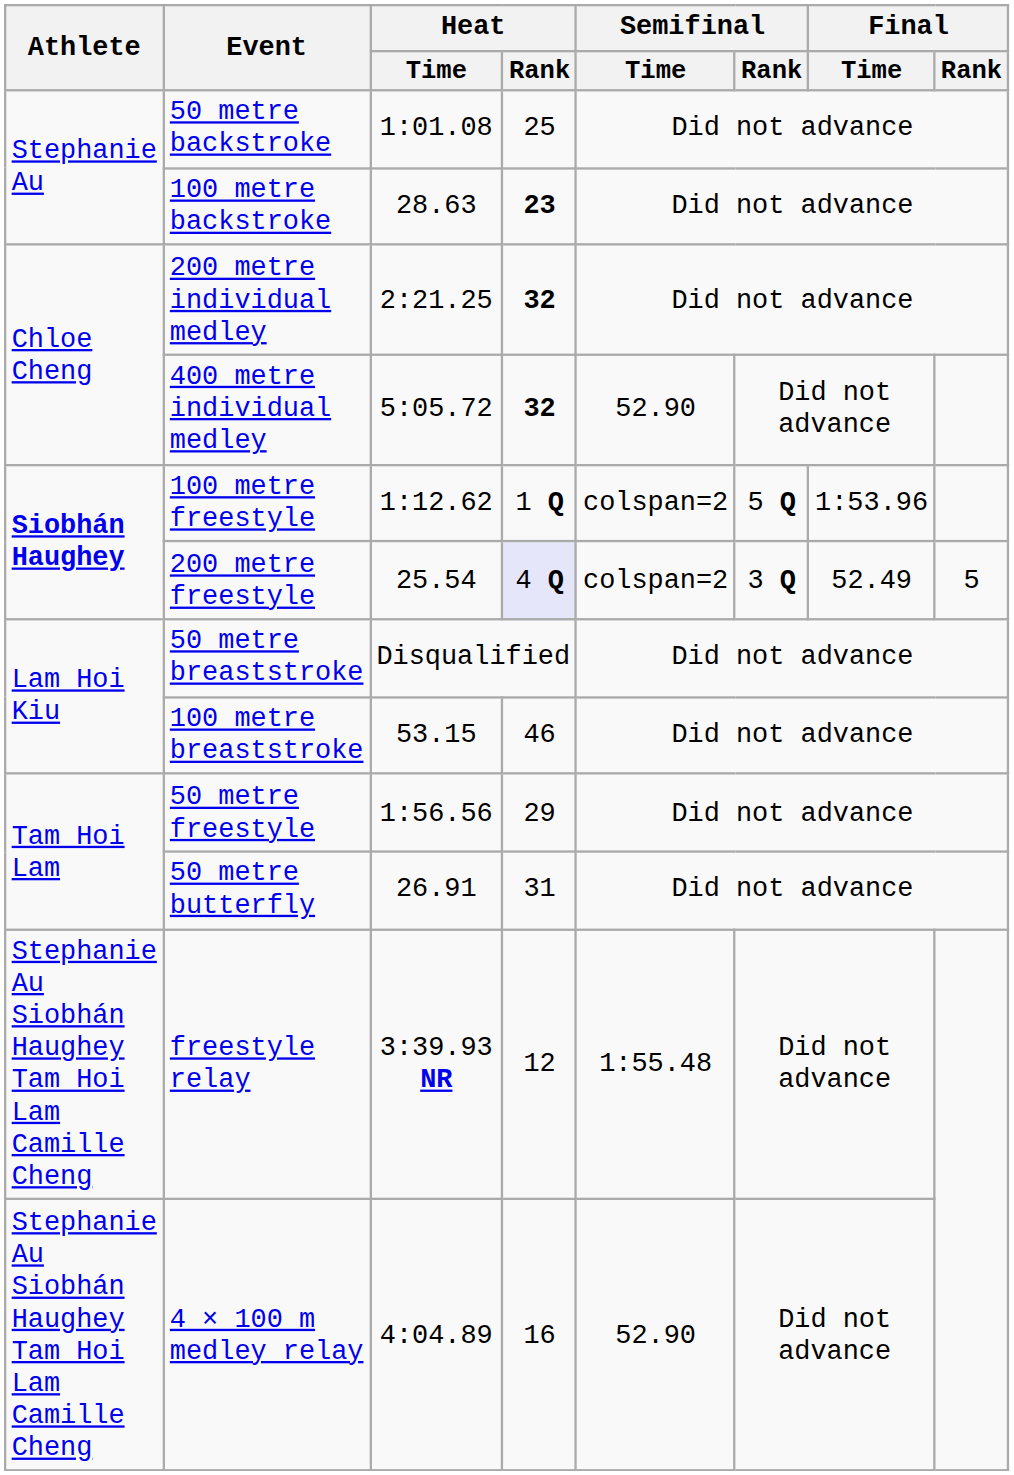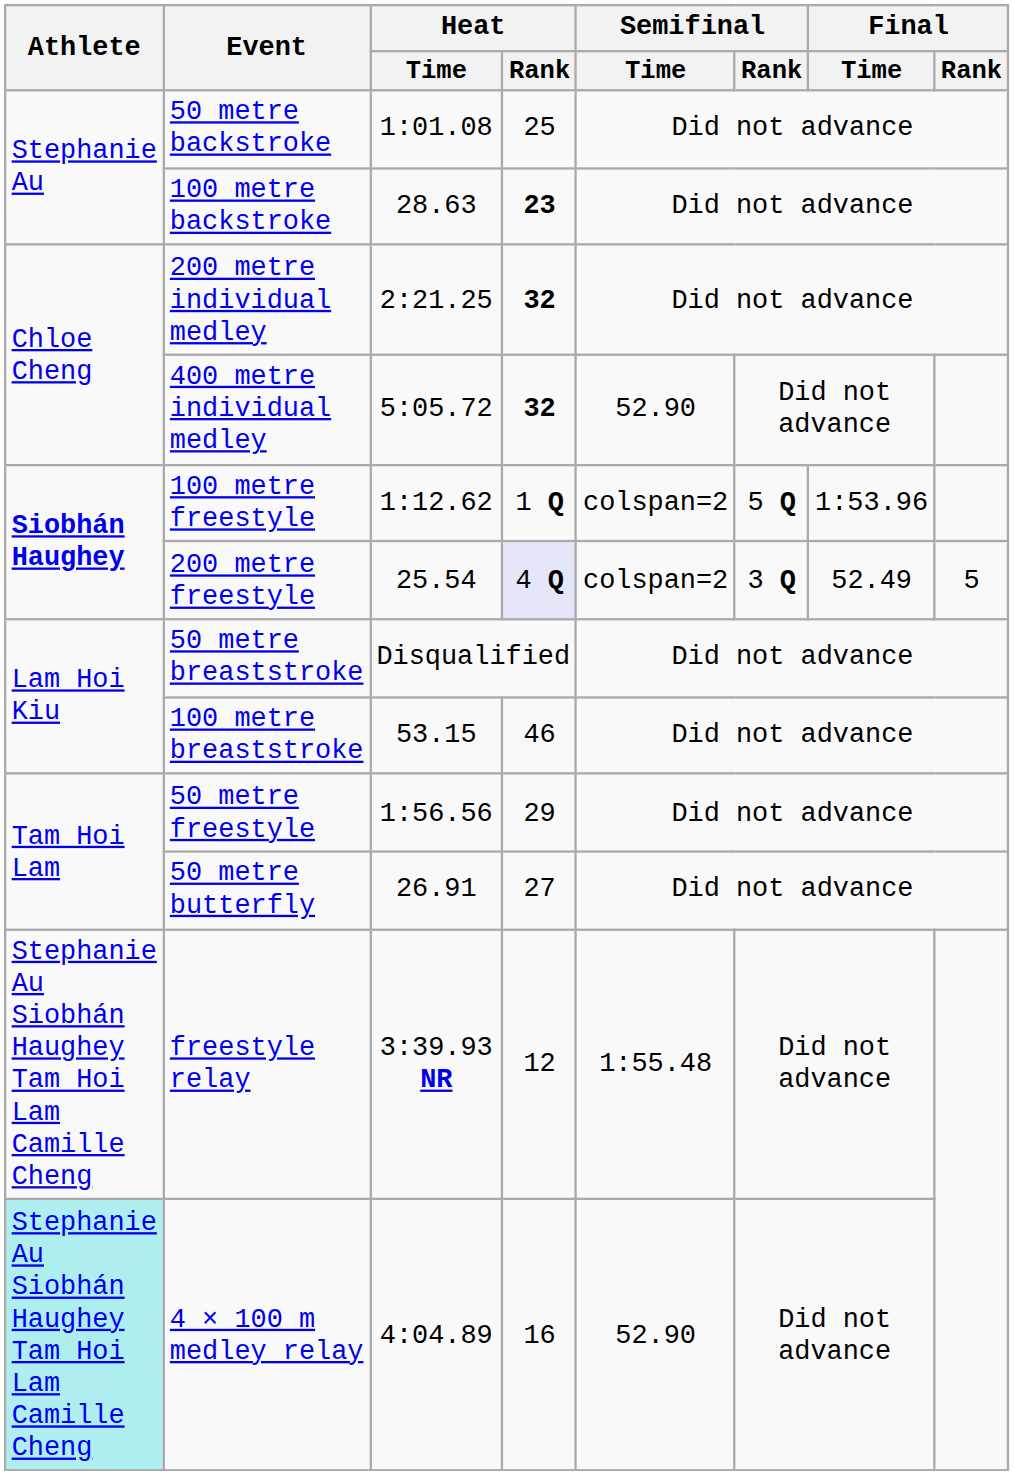(540, 890) 31 -> (540, 890) 27
(84, 1335) no background -> (84, 1335) paleturquoise background
